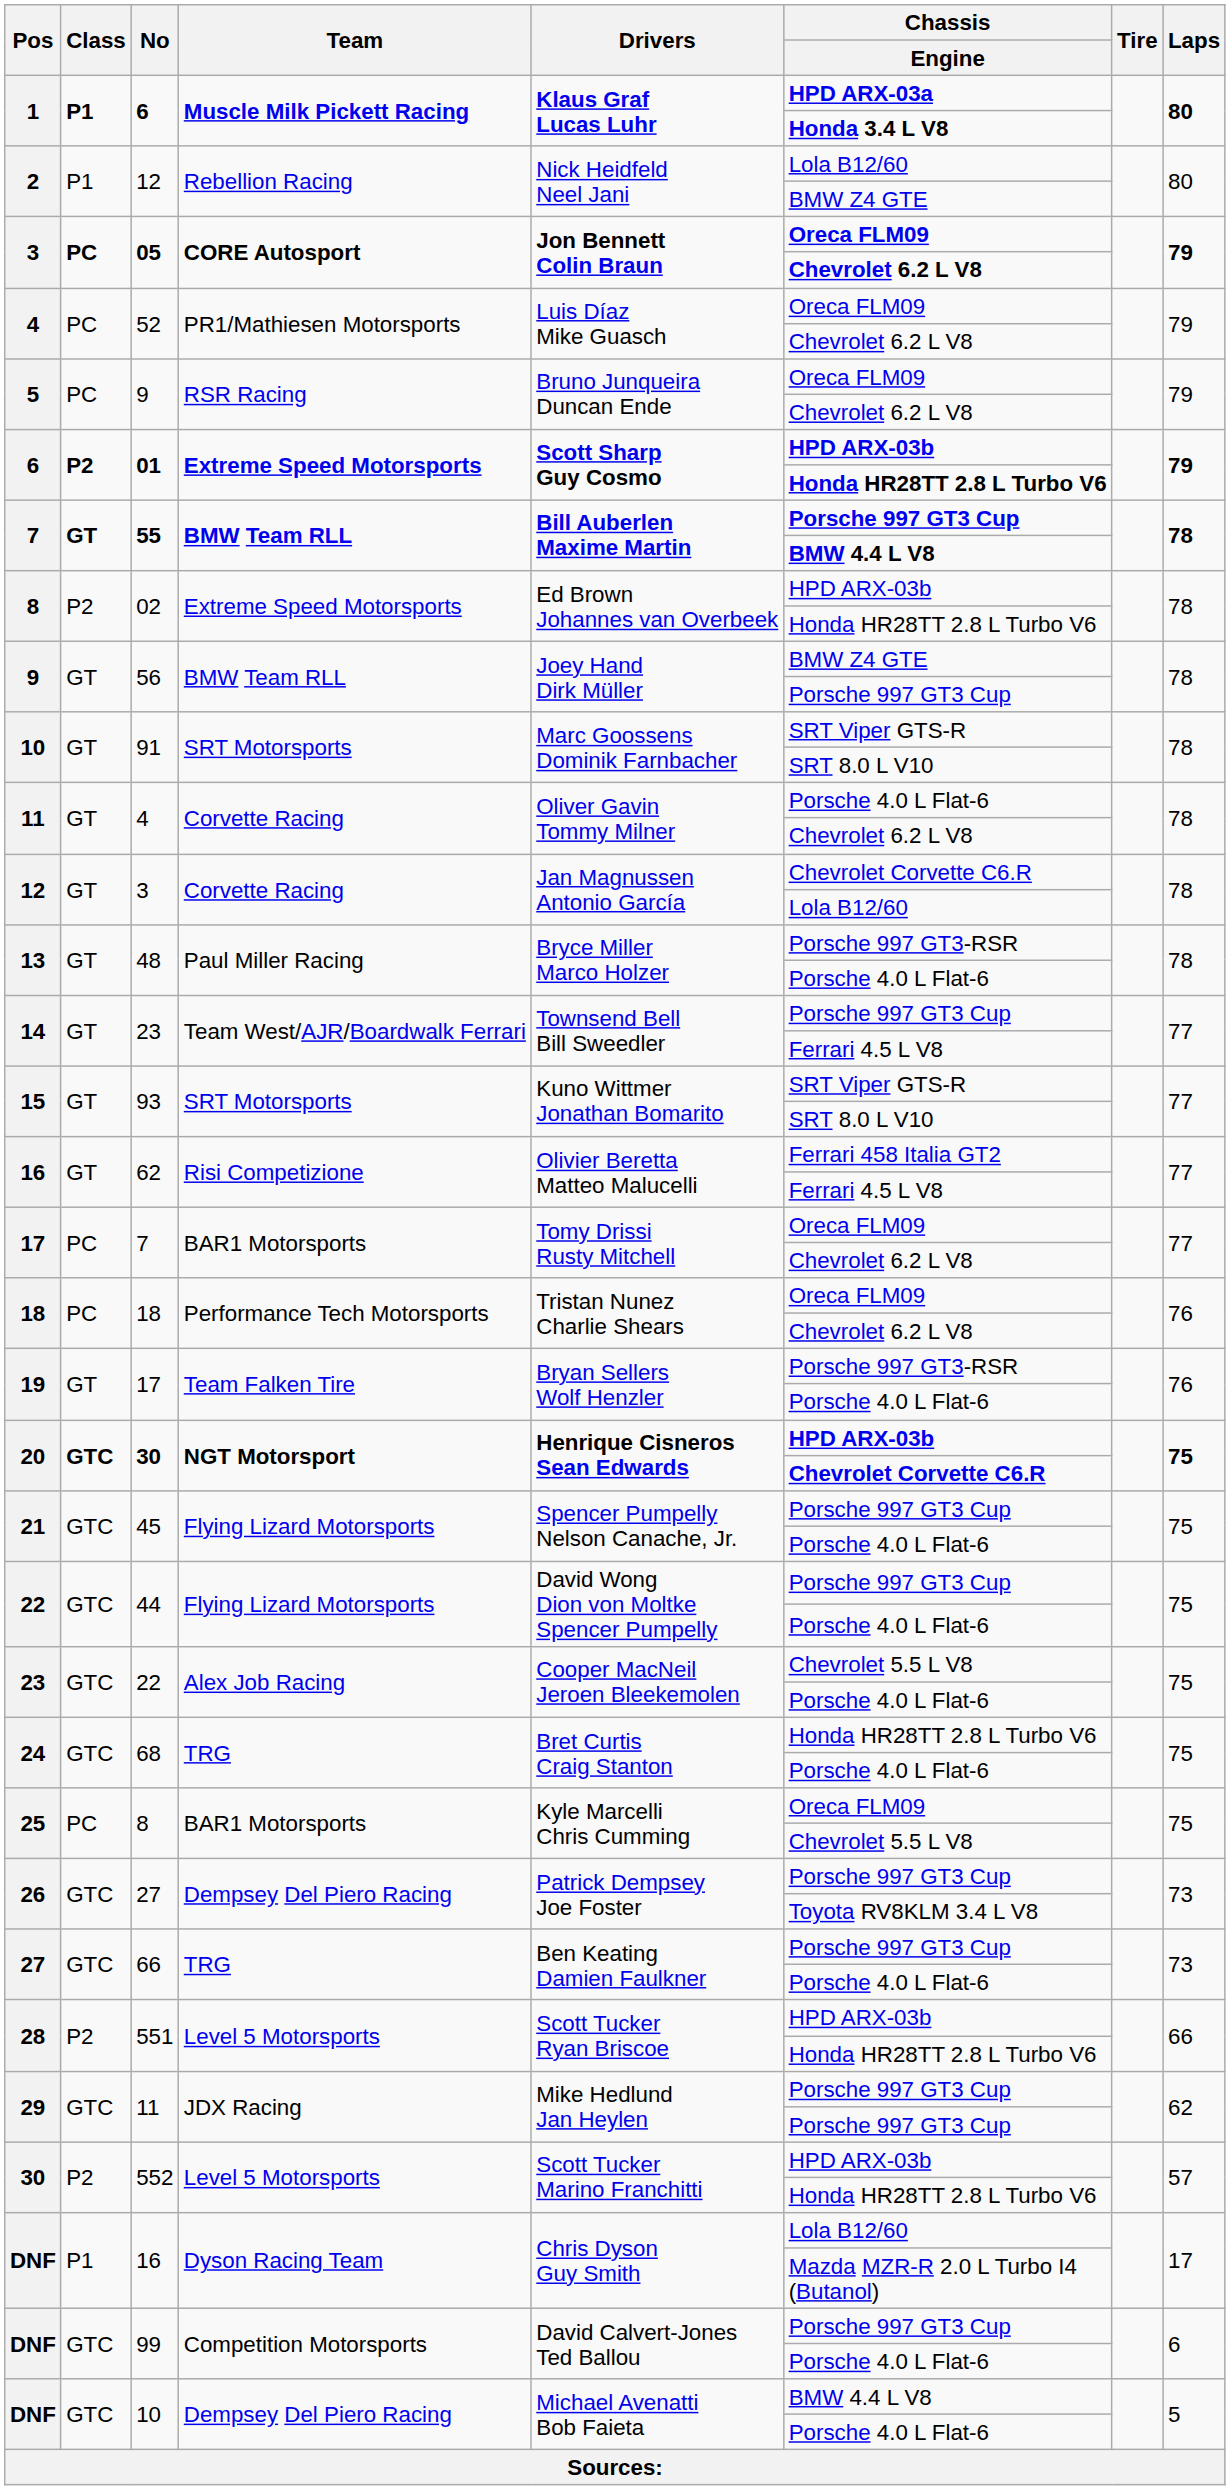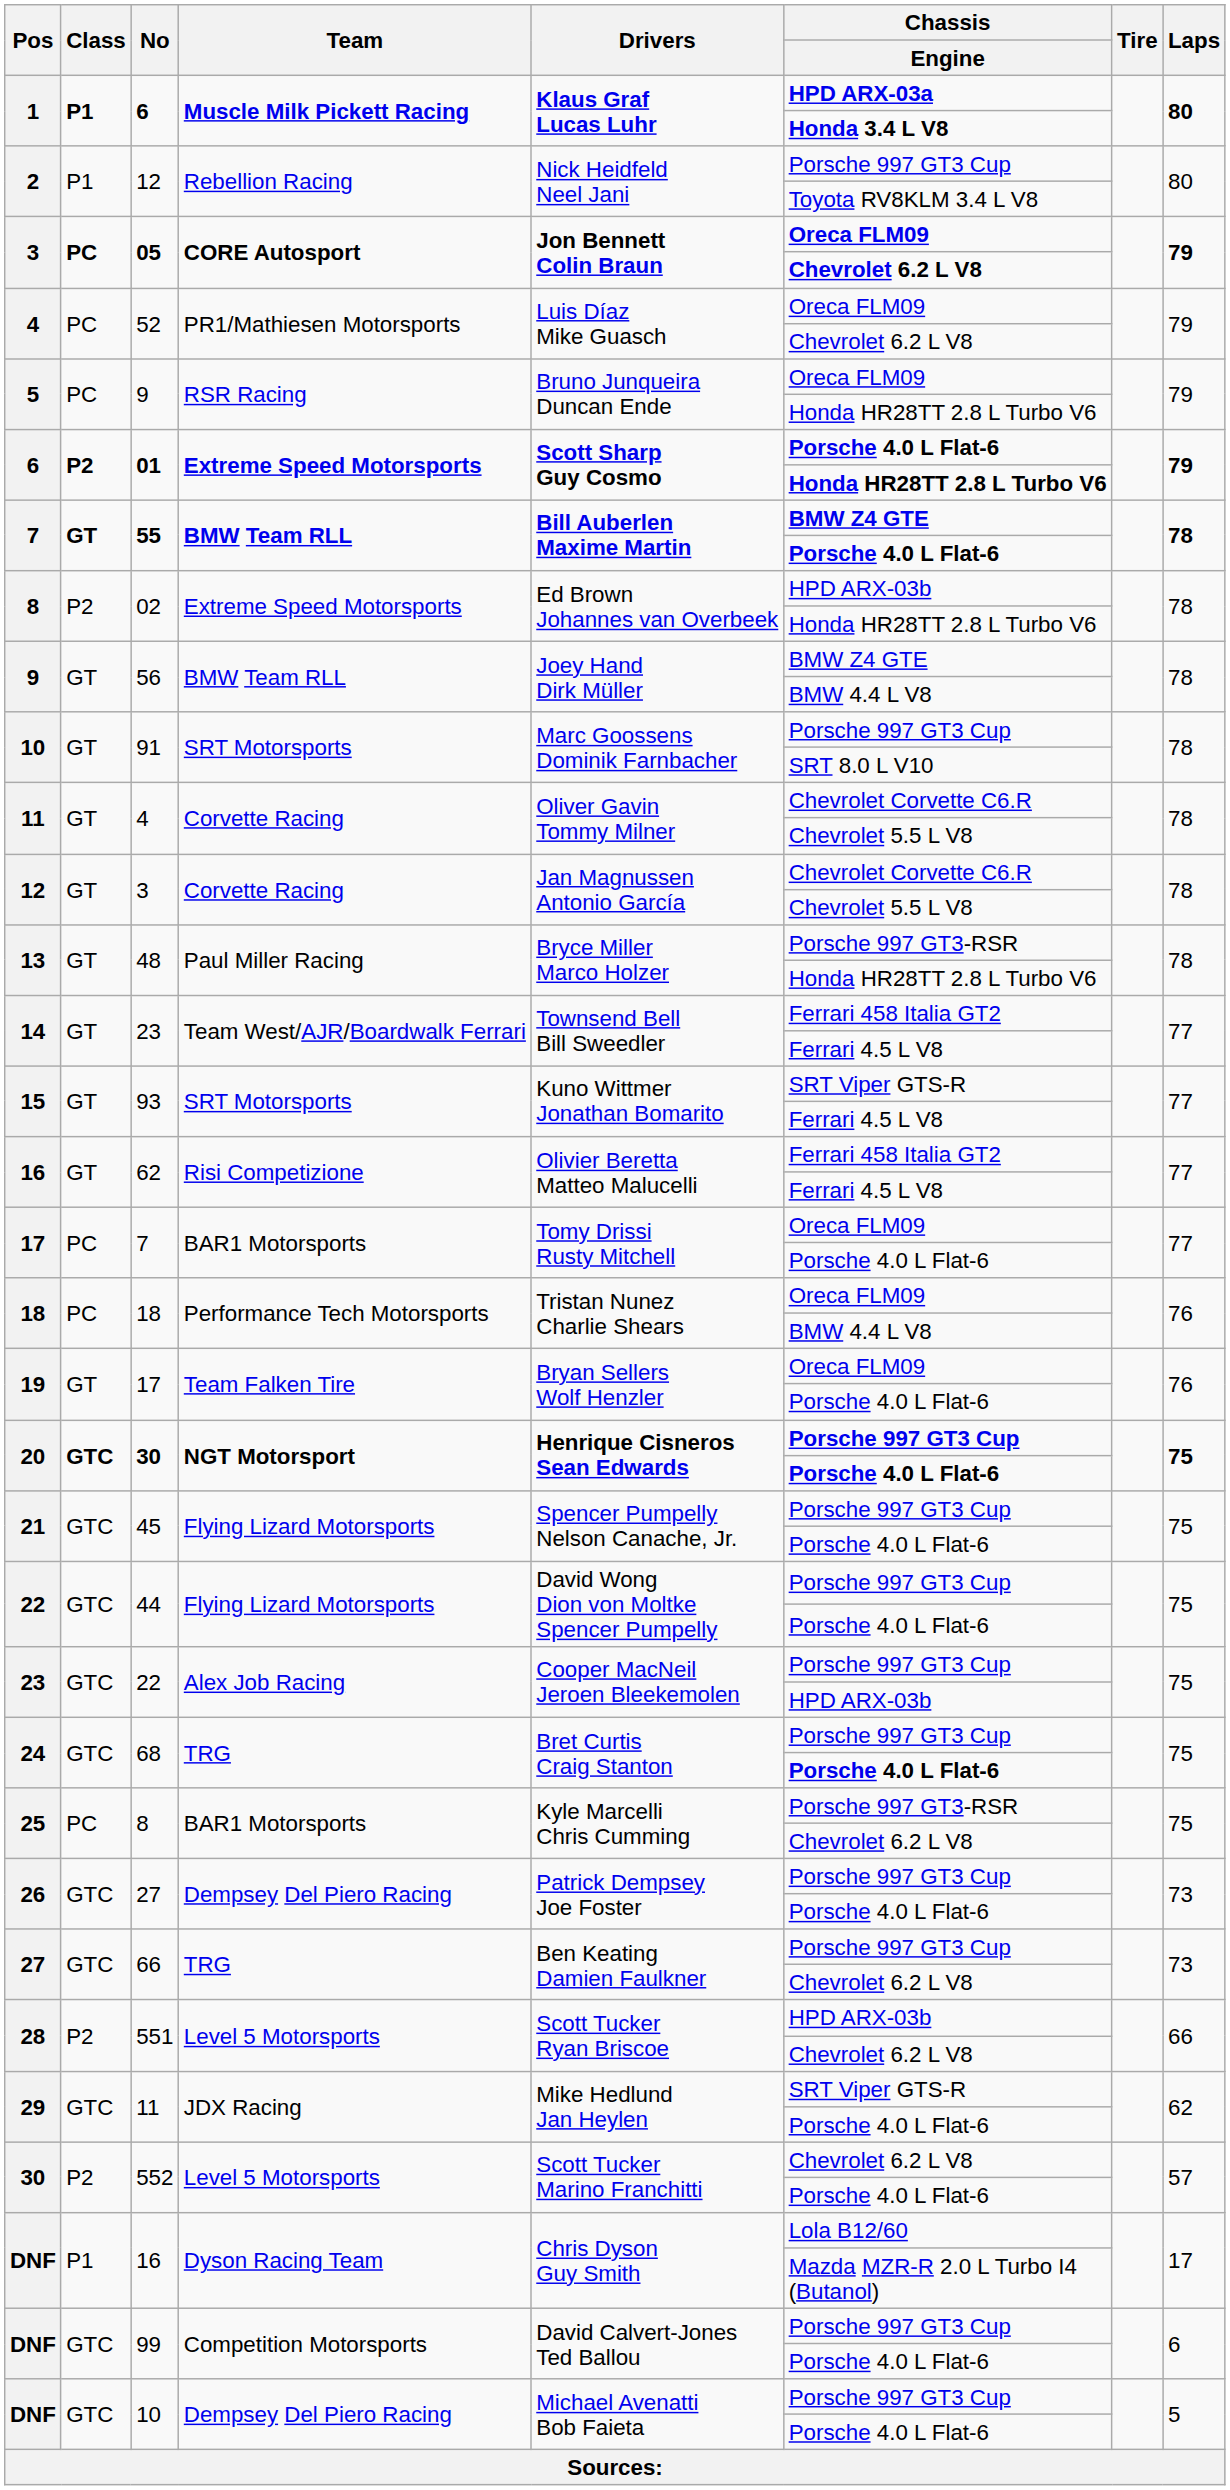(848, 164) Lola B12/60 -> (900, 164) Porsche 997 GT3 Cup
(858, 199) BMW Z4 GTE -> (913, 199) Toyota RV8KLM 3.4 L V8
(881, 412) Chevrolet 6.2 L V8 -> (943, 412) Honda HR28TT 2.8 L Turbo V6
(861, 447) HPD ARX-03b -> (894, 447) Porsche 4.0 L Flat-6
(904, 518) Porsche 997 GT3 Cup -> (859, 518) BMW Z4 GTE
(862, 553) BMW 4.4 L V8 -> (894, 553) Porsche 4.0 L Flat-6
(900, 695) Porsche 997 GT3 Cup -> (860, 695) BMW 4.4 L V8
(877, 730) SRT Viper GTS-R -> (900, 730) Porsche 997 GT3 Cup
(889, 801) Porsche 4.0 L Flat-6 -> (910, 801) Chevrolet Corvette C6.R
(881, 836) Chevrolet 6.2 L V8 -> (881, 836) Chevrolet 5.5 L V8
(848, 907) Lola B12/60 -> (881, 907) Chevrolet 5.5 L V8
(889, 978) Porsche 4.0 L Flat-6 -> (943, 978) Honda HR28TT 2.8 L Turbo V6
(900, 1013) Porsche 997 GT3 Cup -> (895, 1013) Ferrari 458 Italia GT2
(861, 1119) SRT 8.0 L V10 -> (866, 1119) Ferrari 4.5 L V8
(881, 1261) Chevrolet 6.2 L V8 -> (889, 1261) Porsche 4.0 L Flat-6
(881, 1331) Chevrolet 6.2 L V8 -> (860, 1331) BMW 4.4 L V8
(903, 1367) Porsche 997 GT3-RSR -> (857, 1367) Oreca FLM09
(861, 1437) HPD ARX-03b -> (904, 1437) Porsche 997 GT3 Cup
(917, 1473) Chevrolet Corvette C6.R -> (894, 1473) Porsche 4.0 L Flat-6
(881, 1664) Chevrolet 5.5 L V8 -> (900, 1664) Porsche 997 GT3 Cup
(889, 1700) Porsche 4.0 L Flat-6 -> (860, 1700) HPD ARX-03b
(943, 1735) Honda HR28TT 2.8 L Turbo V6 -> (900, 1735) Porsche 997 GT3 Cup
(889, 1770) normal -> (894, 1770) bold
(857, 1806) Oreca FLM09 -> (903, 1806) Porsche 997 GT3-RSR
(881, 1841) Chevrolet 5.5 L V8 -> (881, 1841) Chevrolet 6.2 L V8
(913, 1912) Toyota RV8KLM 3.4 L V8 -> (889, 1912) Porsche 4.0 L Flat-6
(889, 1983) Porsche 4.0 L Flat-6 -> (881, 1983) Chevrolet 6.2 L V8
(943, 2053) Honda HR28TT 2.8 L Turbo V6 -> (881, 2053) Chevrolet 6.2 L V8
(900, 2089) Porsche 997 GT3 Cup -> (877, 2089) SRT Viper GTS-R
(900, 2124) Porsche 997 GT3 Cup -> (889, 2124) Porsche 4.0 L Flat-6
(860, 2160) HPD ARX-03b -> (881, 2160) Chevrolet 6.2 L V8
(943, 2195) Honda HR28TT 2.8 L Turbo V6 -> (889, 2195) Porsche 4.0 L Flat-6
(860, 2397) BMW 4.4 L V8 -> (900, 2397) Porsche 997 GT3 Cup
